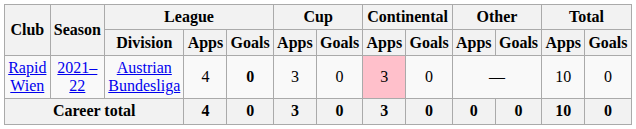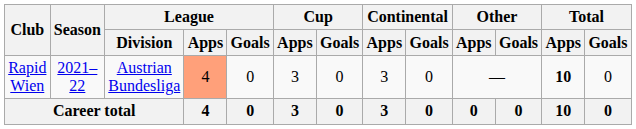(205, 76) no background -> (205, 76) lightsalmon background
(250, 76) bold -> (250, 76) normal
(384, 76) pink background -> (384, 76) no background
(563, 76) normal -> (563, 76) bold
